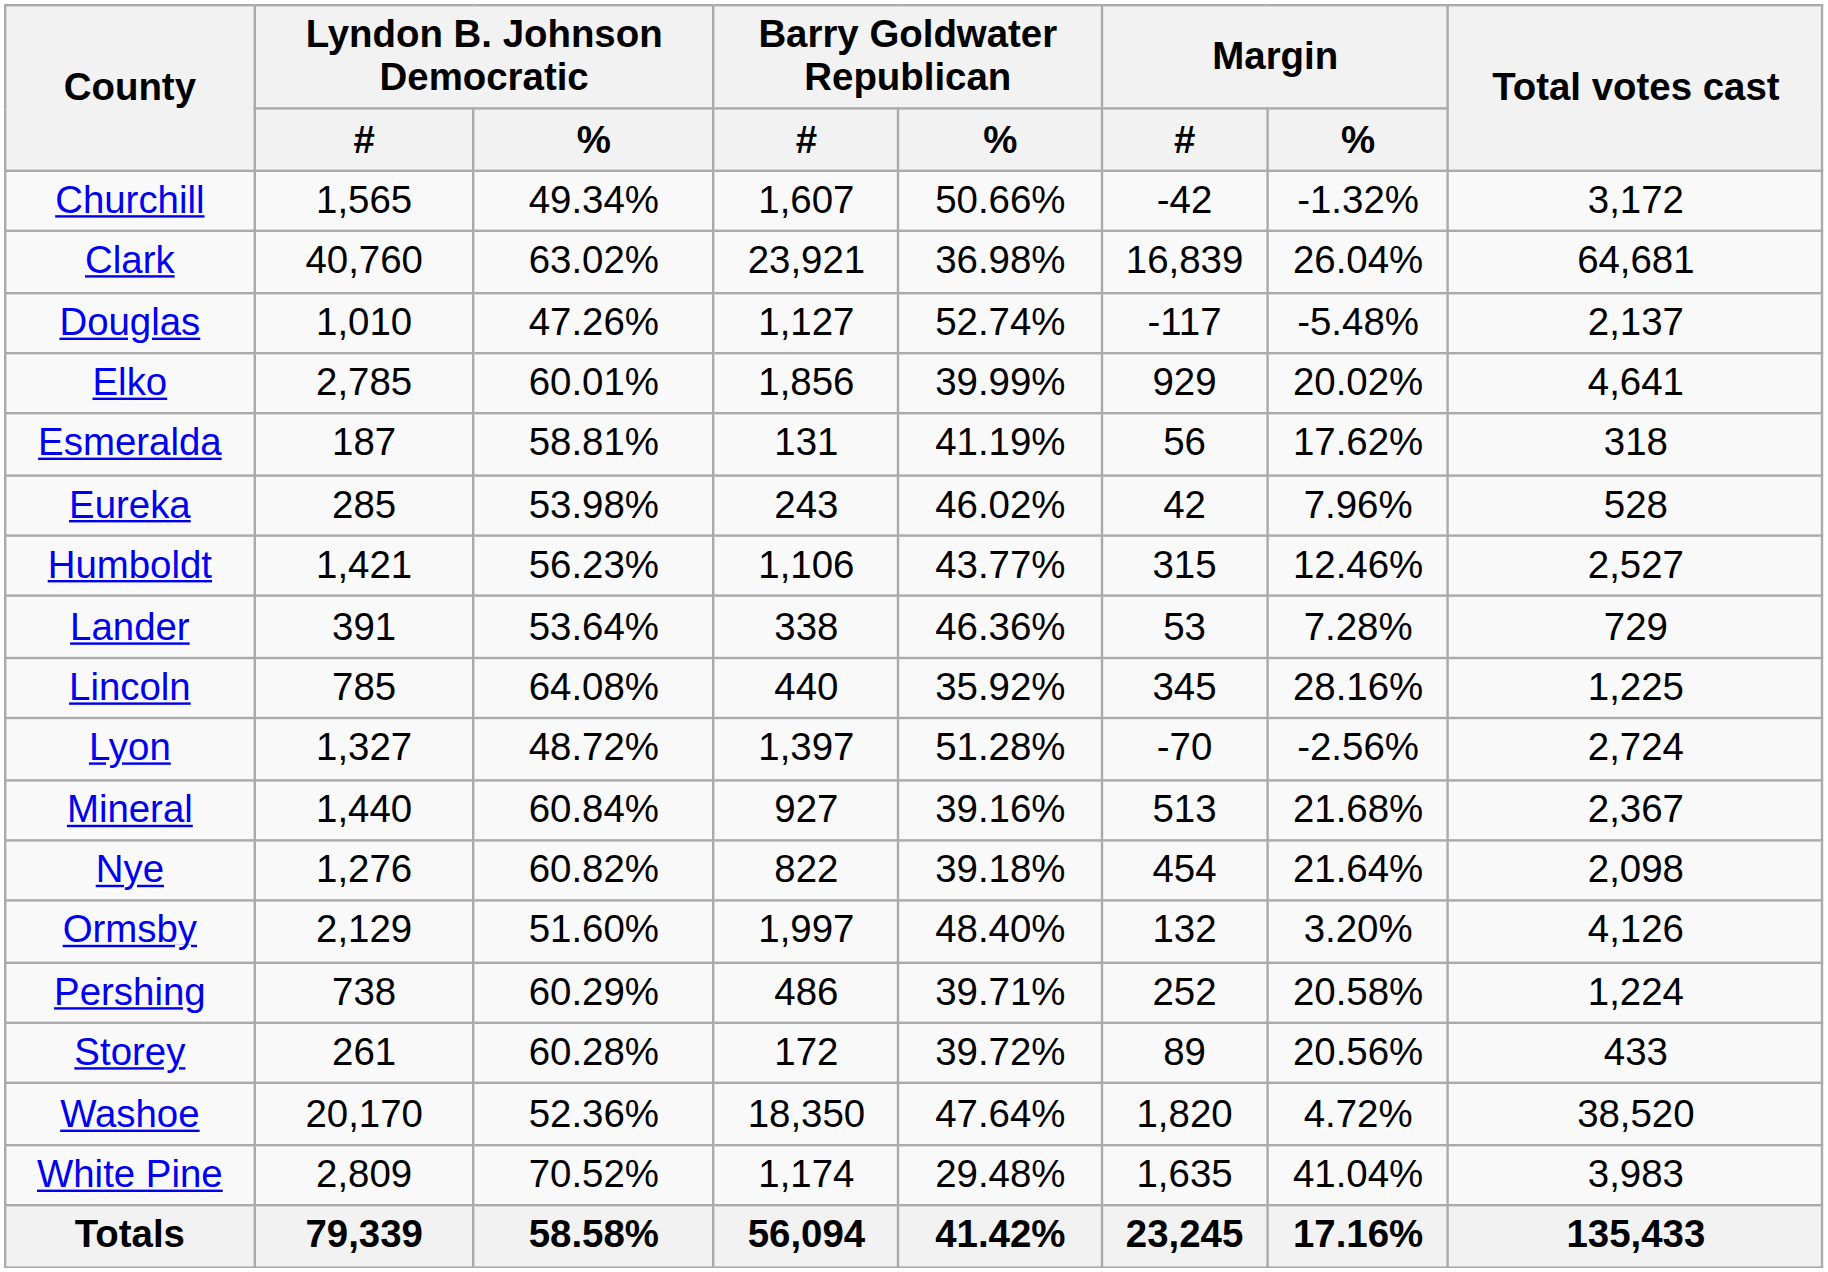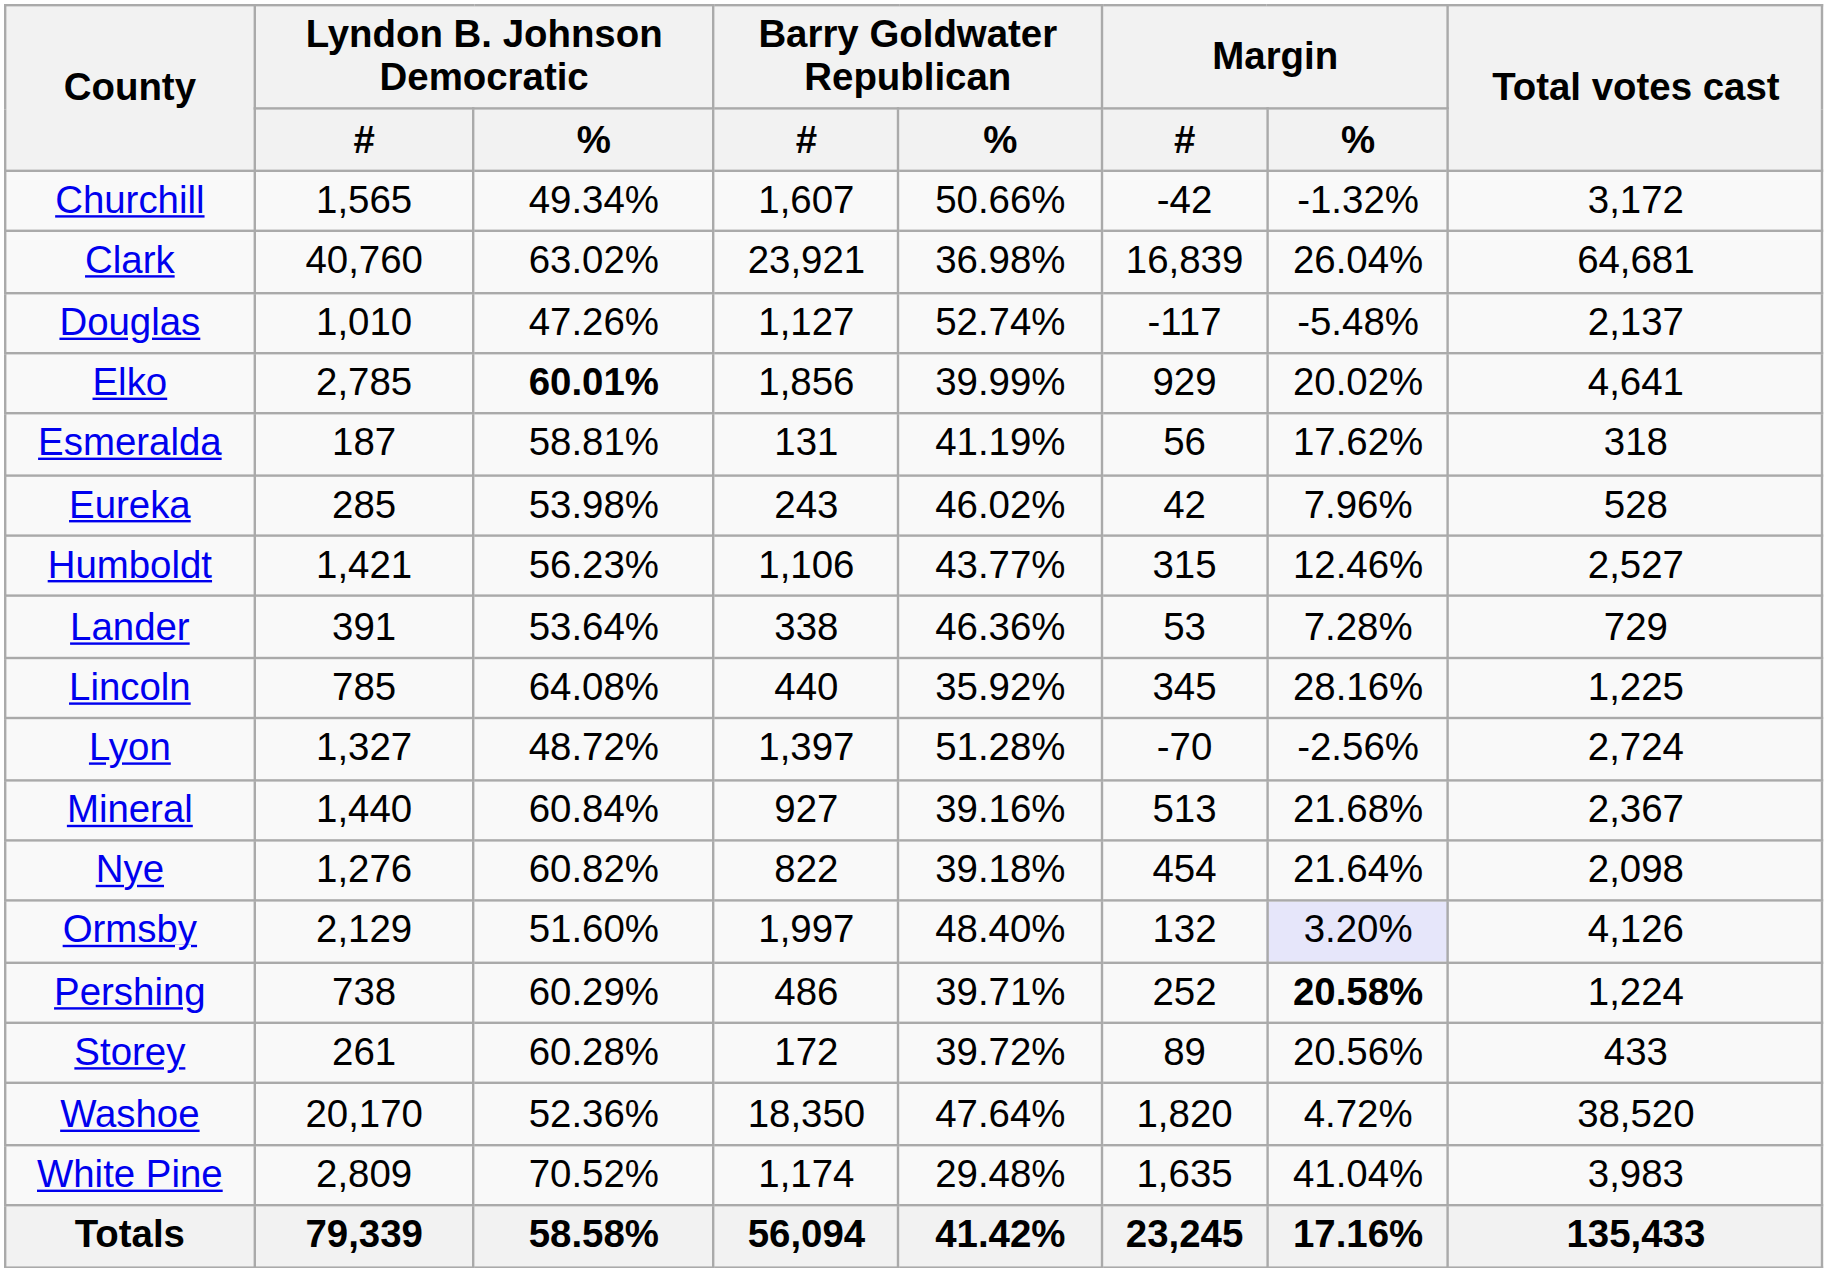(594, 382) normal -> (594, 382) bold
(1358, 930) no background -> (1358, 930) lavender background
(1358, 991) normal -> (1358, 991) bold
